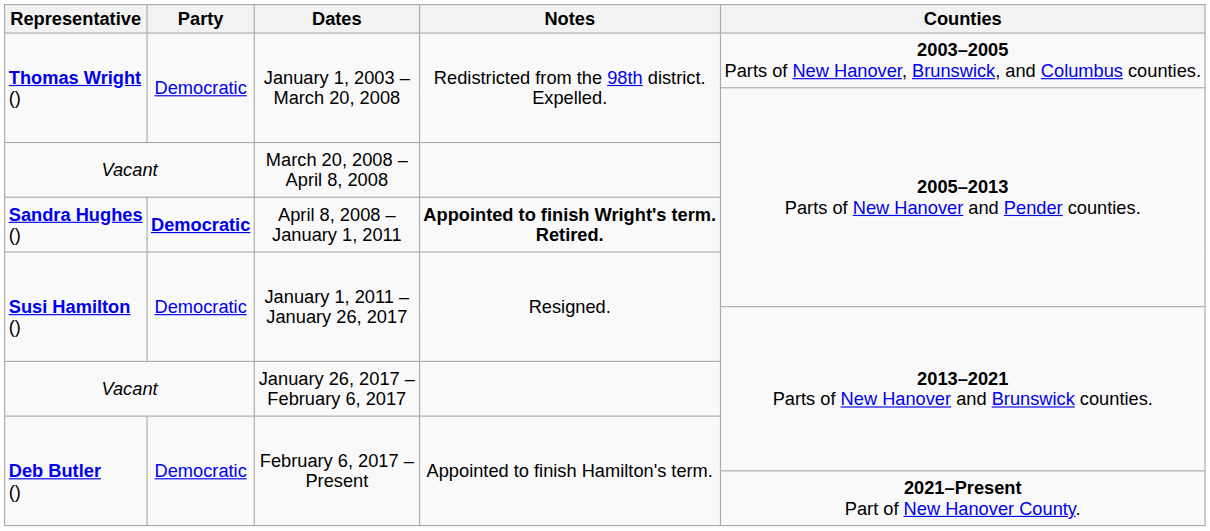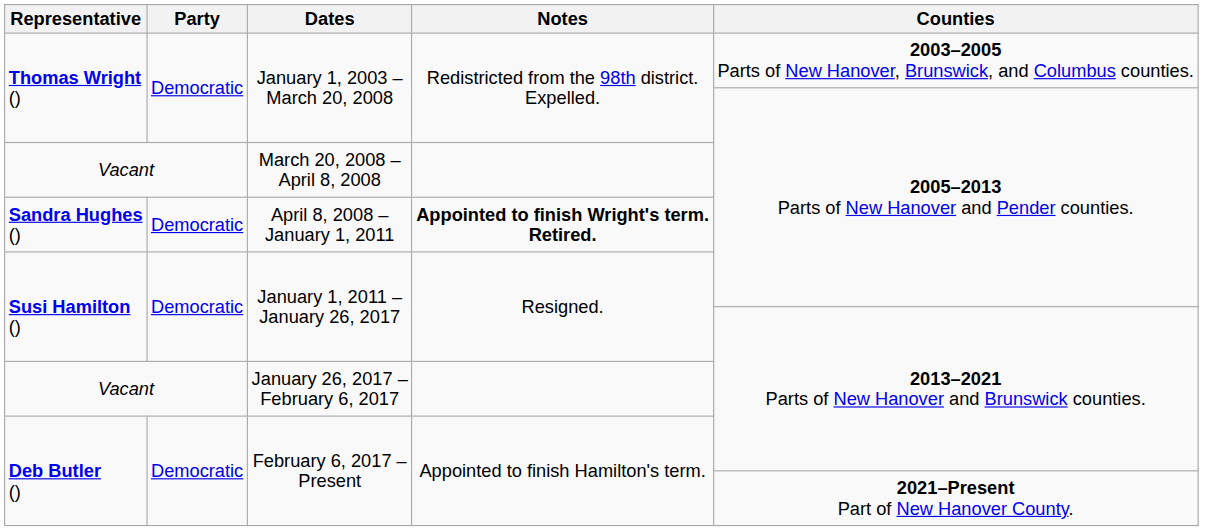(201, 224) bold -> (197, 224) normal
